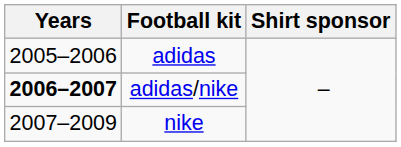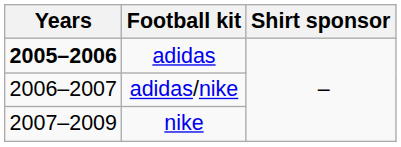(63, 55) normal -> (63, 55) bold
(63, 89) bold -> (63, 89) normal
